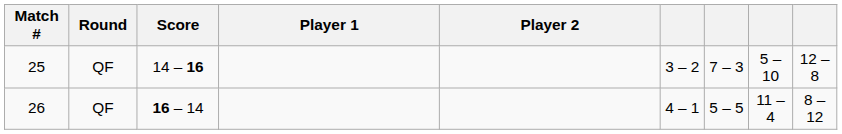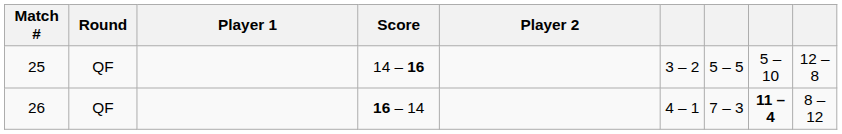columns swapped: (329, 25) <-> (178, 25)
(726, 66) 7 – 3 -> (726, 66) 5 – 5
(726, 108) 5 – 5 -> (726, 108) 7 – 3
(771, 108) normal -> (771, 108) bold
